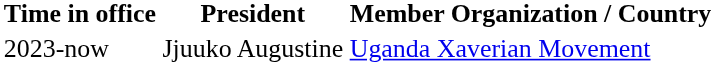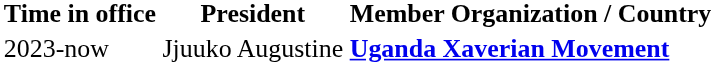(500, 48) normal -> (510, 48) bold
